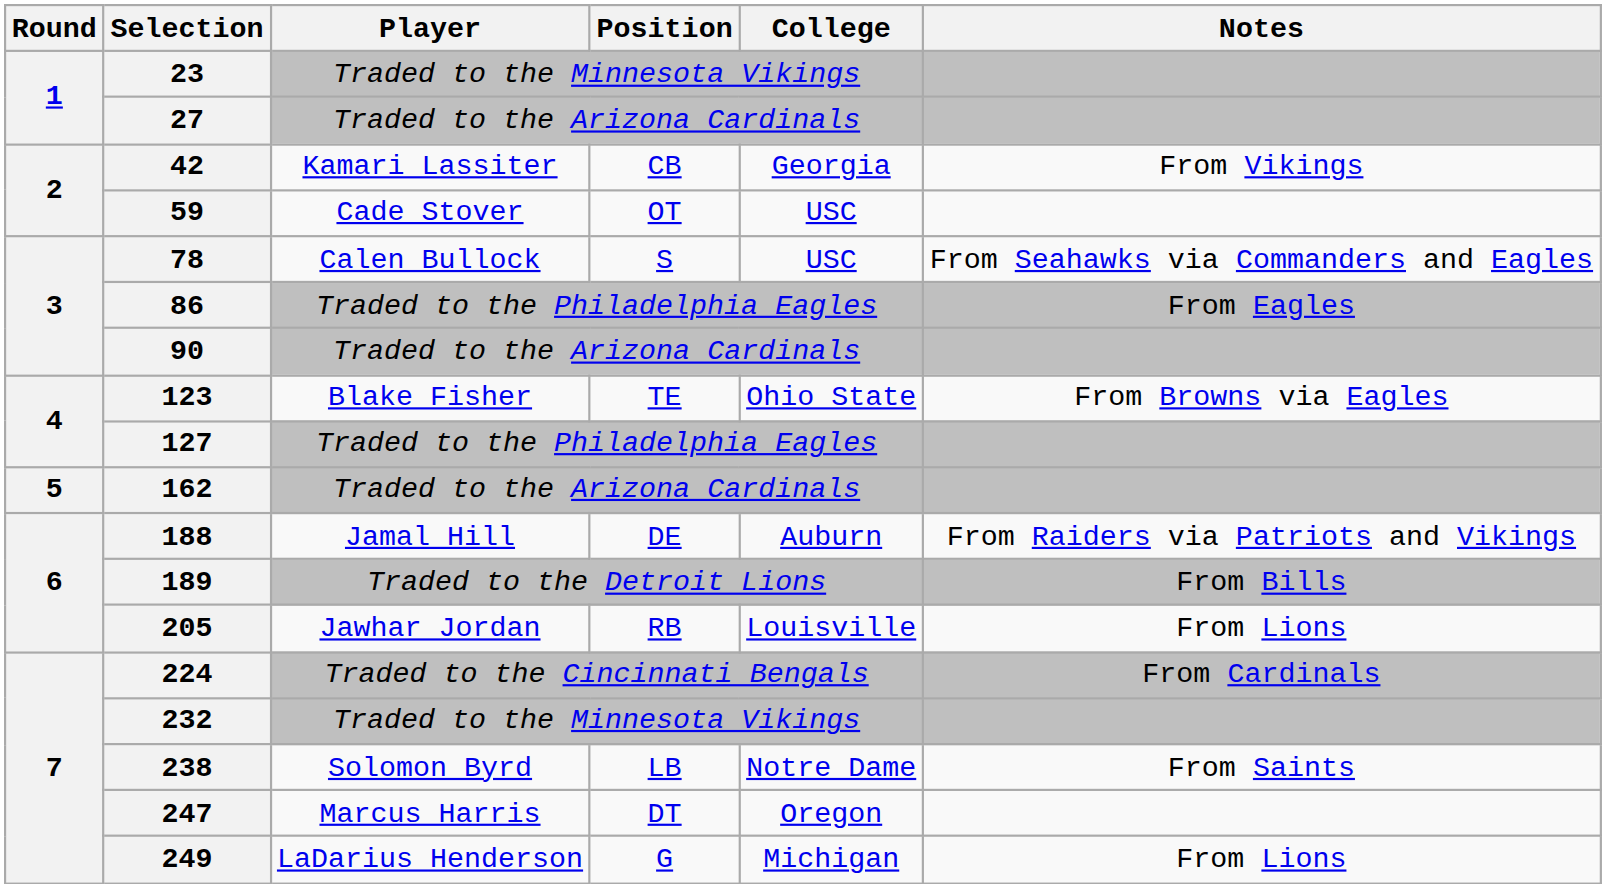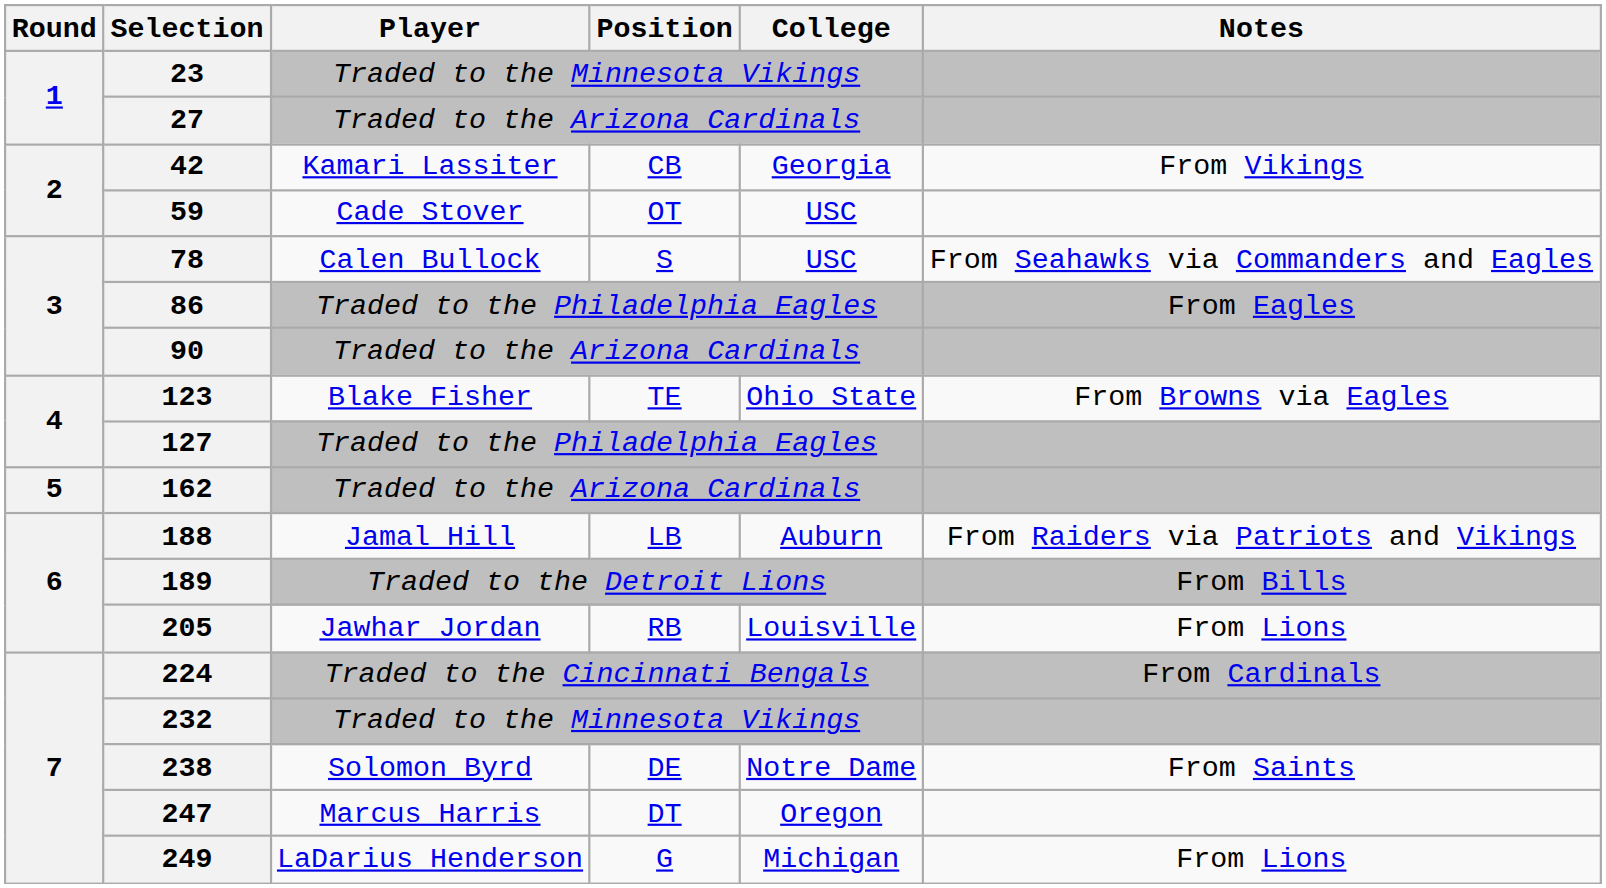(665, 536) DE -> (665, 536) LB
(665, 767) LB -> (665, 767) DE
